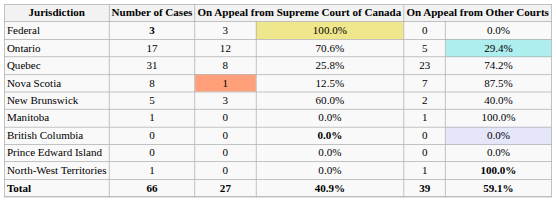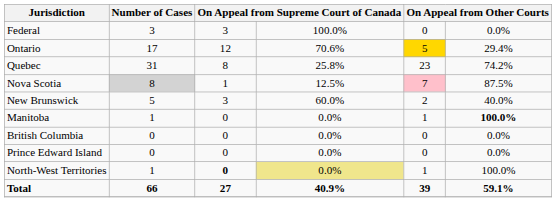(152, 30) bold -> (152, 30) normal
(330, 30) khaki background -> (330, 30) no background
(425, 48) no background -> (425, 48) gold background
(498, 48) paleturquoise background -> (498, 48) no background
(152, 83) no background -> (152, 83) lightgrey background
(225, 83) lightsalmon background -> (225, 83) no background
(425, 83) no background -> (425, 83) pink background
(498, 118) normal -> (498, 118) bold
(330, 135) bold -> (330, 135) normal
(498, 135) lavender background -> (498, 135) no background
(225, 170) normal -> (225, 170) bold
(330, 170) no background -> (330, 170) khaki background
(498, 170) bold -> (498, 170) normal
